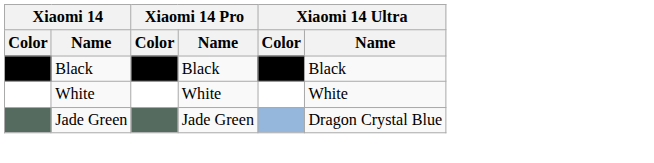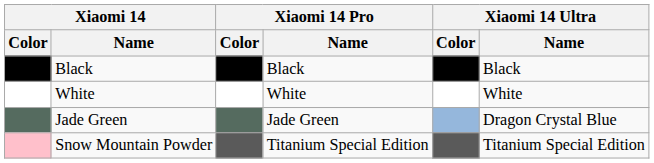+ row: (134, 145)
